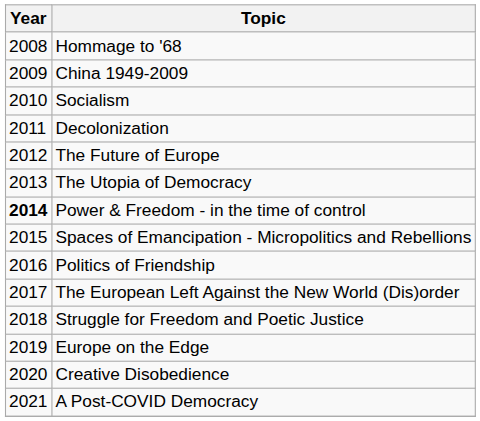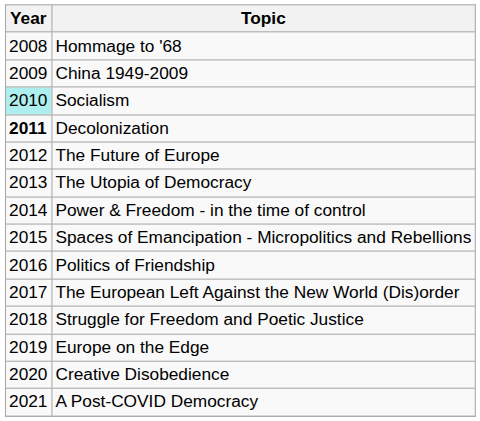(28, 100) no background -> (28, 100) paleturquoise background
(28, 128) normal -> (28, 128) bold
(28, 210) bold -> (28, 210) normal
